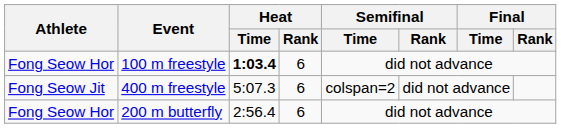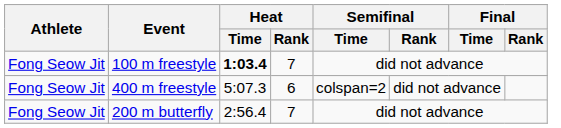(61, 64) Fong Seow Hor -> (56, 64) Fong Seow Jit
(301, 64) 6 -> (291, 64) 7
(61, 112) Fong Seow Hor -> (56, 112) Fong Seow Jit
(301, 112) 6 -> (291, 112) 7
